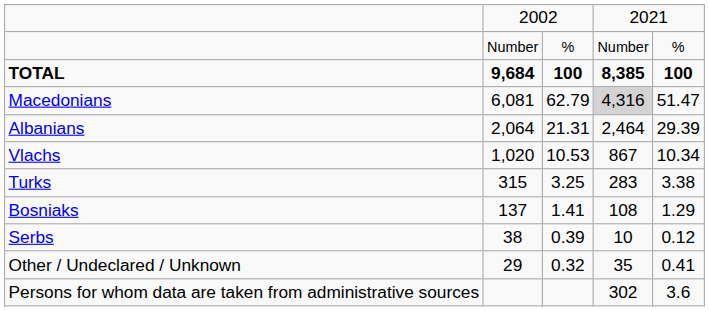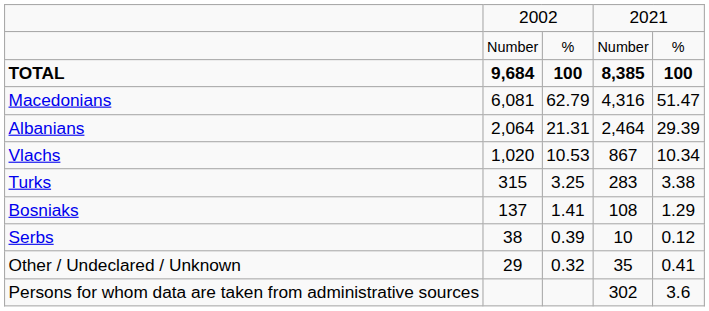(623, 100) lightgrey background -> (623, 100) no background
